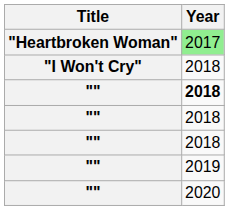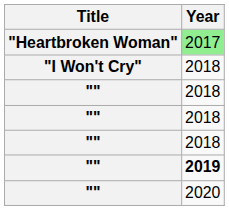(203, 92) bold -> (203, 92) normal
(203, 167) normal -> (203, 167) bold
